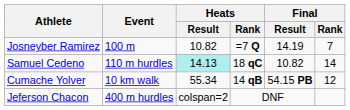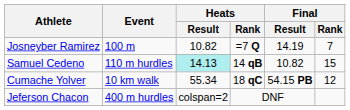(248, 64) 18 qC -> (248, 64) 14 qB
(330, 64) 14 -> (330, 64) 15
(248, 81) 14 qB -> (248, 81) 18 qC
